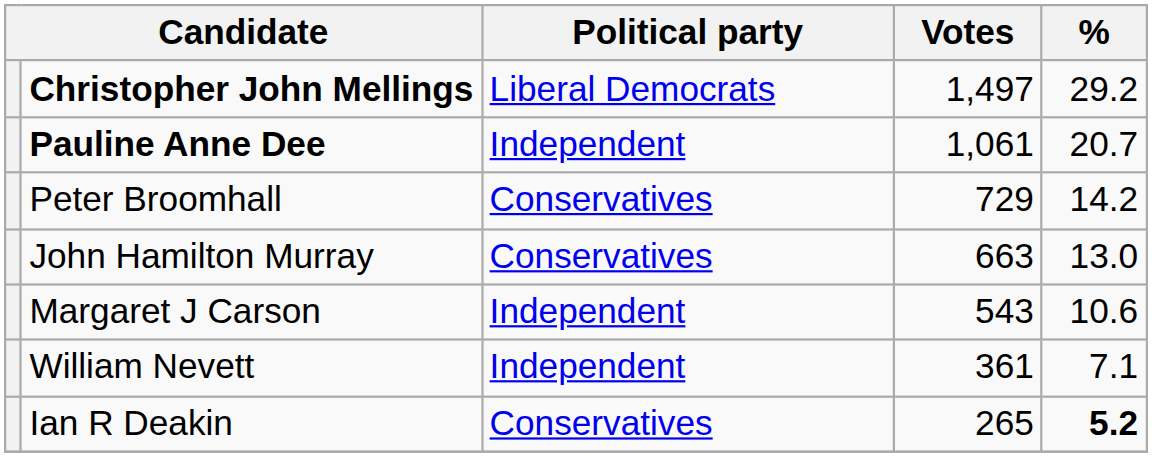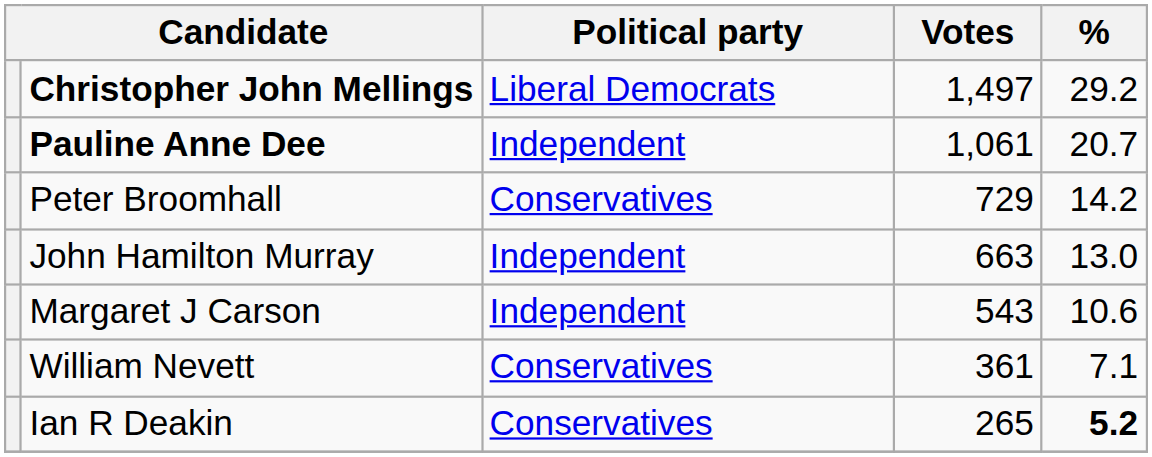(601, 255) Conservatives -> (587, 255) Independent
(587, 367) Independent -> (601, 367) Conservatives
